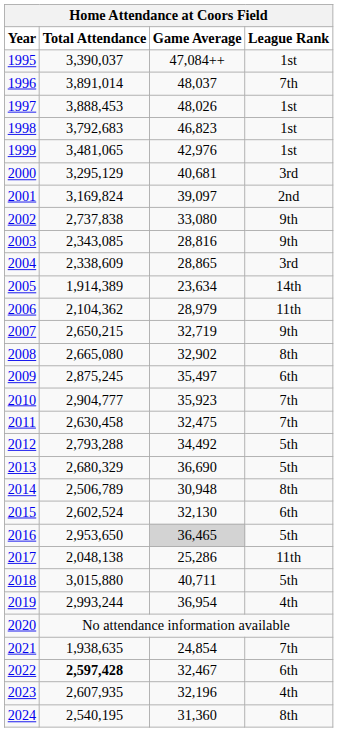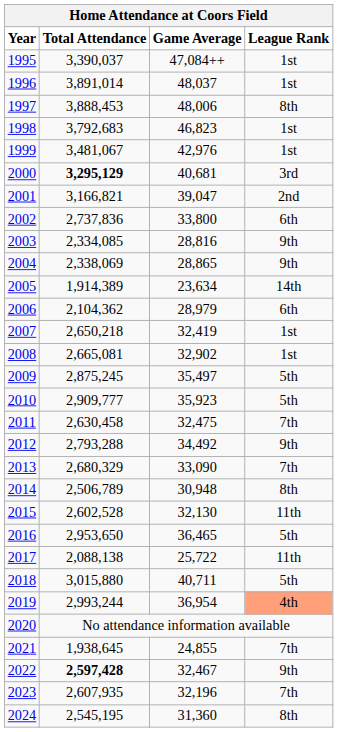(289, 83) 7th -> (289, 83) 1st
(197, 106) 48,026 -> (197, 106) 48,006
(289, 106) 1st -> (289, 106) 8th
(95, 151) 3,481,065 -> (95, 151) 3,481,067
(95, 173) normal -> (95, 173) bold
(95, 196) 3,169,824 -> (95, 196) 3,166,821
(197, 196) 39,097 -> (197, 196) 39,047
(95, 219) 2,737,838 -> (95, 219) 2,737,836
(197, 219) 33,080 -> (197, 219) 33,800
(289, 219) 9th -> (289, 219) 6th
(95, 241) 2,343,085 -> (95, 241) 2,334,085
(95, 264) 2,338,609 -> (95, 264) 2,338,069
(289, 264) 3rd -> (289, 264) 9th
(289, 309) 11th -> (289, 309) 6th
(95, 331) 2,650,215 -> (95, 331) 2,650,218
(197, 331) 32,719 -> (197, 331) 32,419
(289, 331) 9th -> (289, 331) 1st
(95, 354) 2,665,080 -> (95, 354) 2,665,081
(289, 354) 8th -> (289, 354) 1st
(289, 377) 6th -> (289, 377) 5th
(95, 399) 2,904,777 -> (95, 399) 2,909,777
(289, 399) 7th -> (289, 399) 5th
(289, 444) 5th -> (289, 444) 9th
(197, 467) 36,690 -> (197, 467) 33,090
(289, 467) 5th -> (289, 467) 7th
(95, 512) 2,602,524 -> (95, 512) 2,602,528
(289, 512) 6th -> (289, 512) 11th
(197, 535) lightgrey background -> (197, 535) no background
(95, 557) 2,048,138 -> (95, 557) 2,088,138
(197, 557) 25,286 -> (197, 557) 25,722
(289, 602) no background -> (289, 602) lightsalmon background
(95, 648) 1,938,635 -> (95, 648) 1,938,645
(197, 648) 24,854 -> (197, 648) 24,855
(289, 670) 6th -> (289, 670) 9th
(289, 693) 4th -> (289, 693) 7th
(95, 715) 2,540,195 -> (95, 715) 2,545,195
